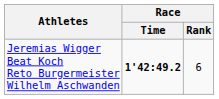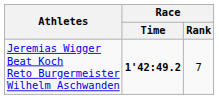(199, 67) 6 -> (199, 67) 7
